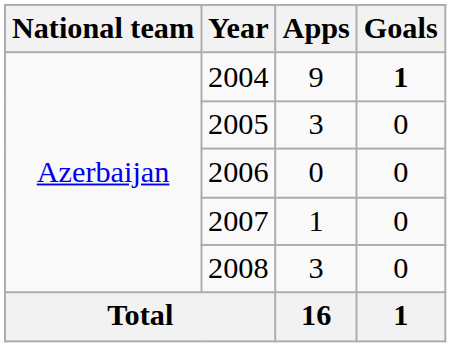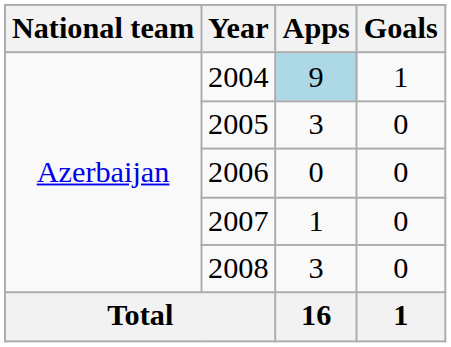(316, 76) no background -> (316, 76) lightblue background
(401, 76) bold -> (401, 76) normal
